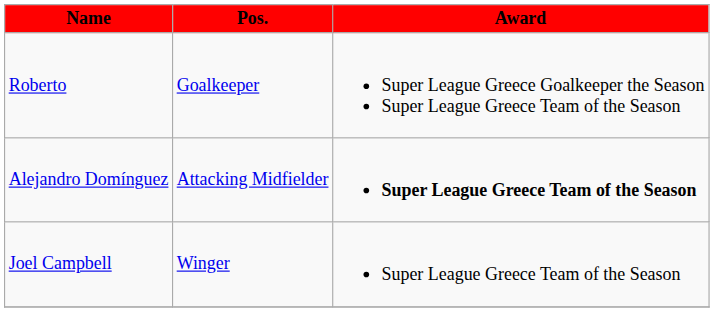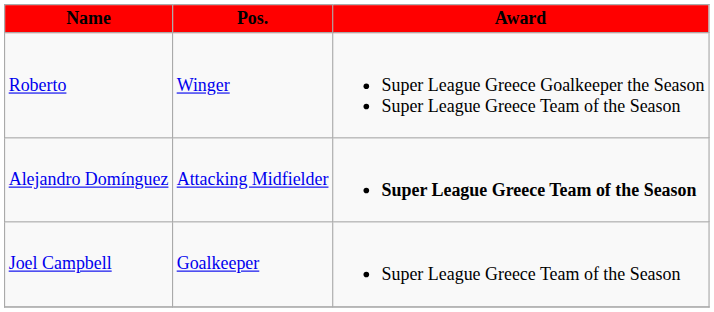(218, 85) Goalkeeper -> (203, 85) Winger
(203, 264) Winger -> (218, 264) Goalkeeper
